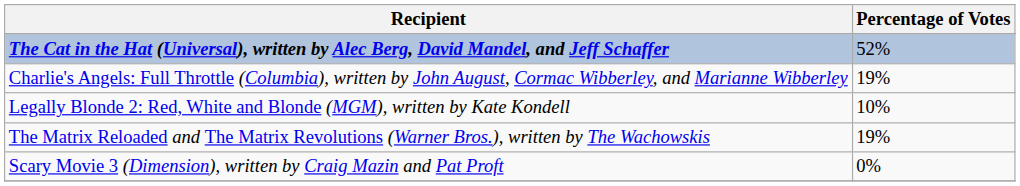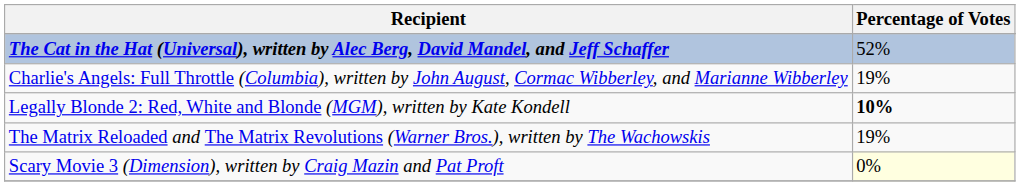(873, 107) normal -> (875, 107) bold
(869, 166) no background -> (869, 166) lightyellow background
